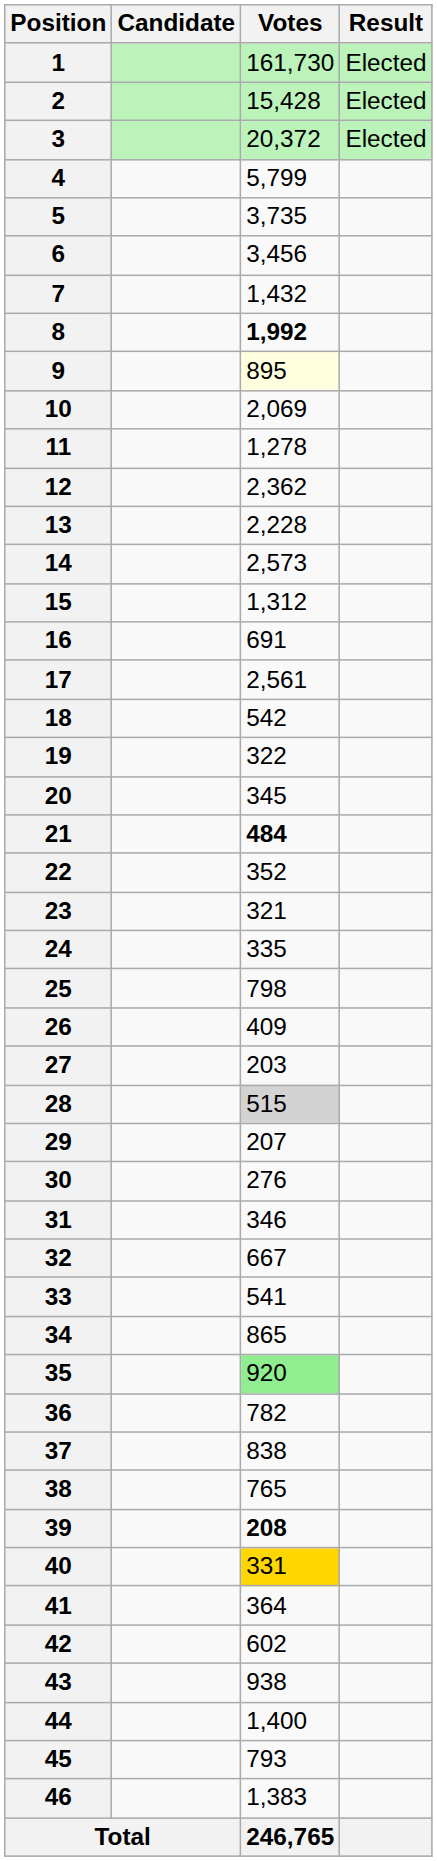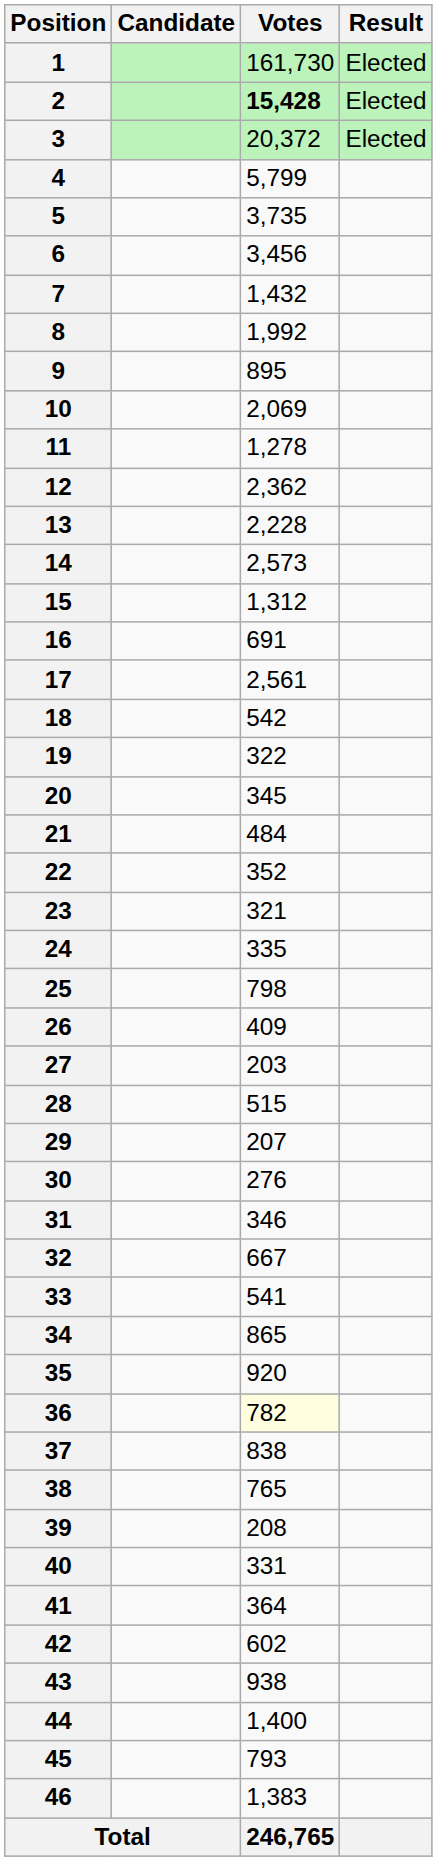(283, 100) normal -> (283, 100) bold
(277, 332) bold -> (277, 332) normal
(267, 370) lightyellow background -> (267, 370) no background
(267, 833) bold -> (267, 833) normal
(267, 1103) lightgrey background -> (267, 1103) no background
(267, 1373) lightgreen background -> (267, 1373) no background
(267, 1412) no background -> (267, 1412) lightyellow background
(267, 1528) bold -> (267, 1528) normal
(267, 1566) gold background -> (267, 1566) no background
